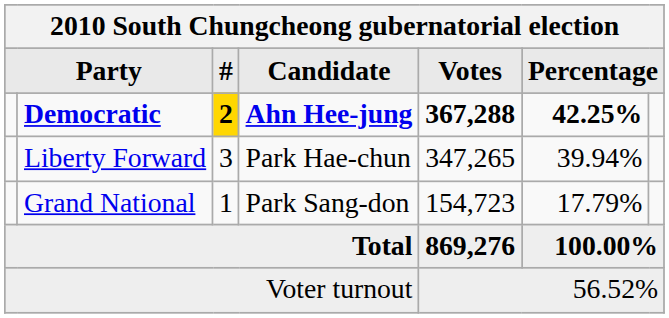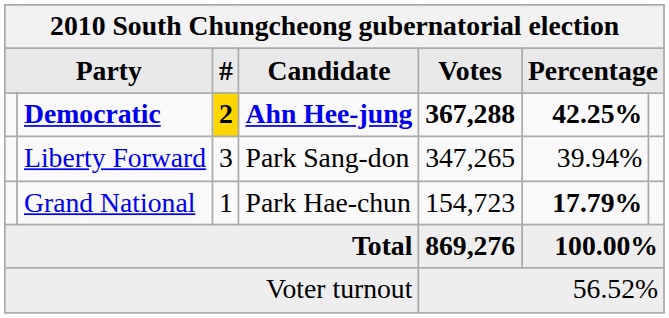(328, 158) Park Hae-chun -> (327, 158) Park Sang-don
(327, 202) Park Sang-don -> (328, 202) Park Hae-chun
(600, 202) normal -> (597, 202) bold
